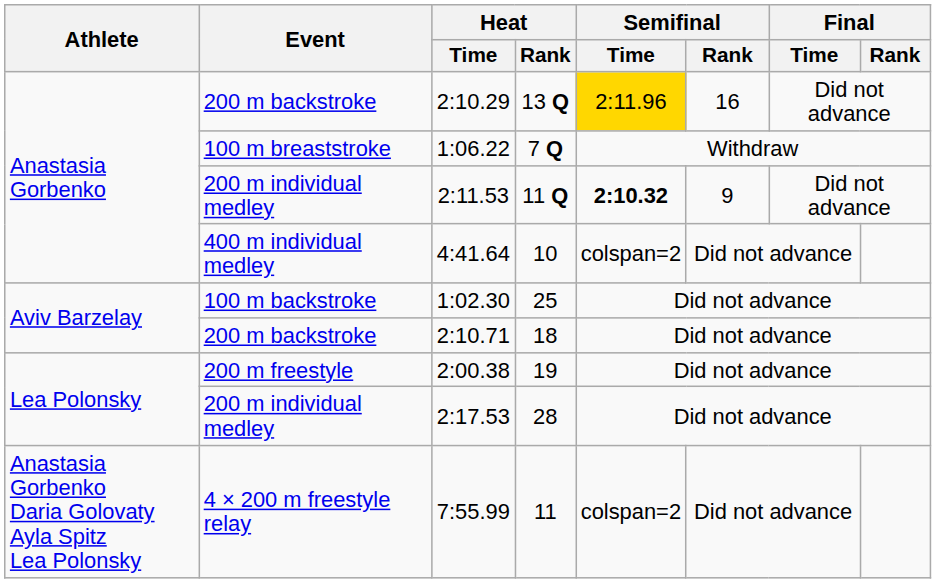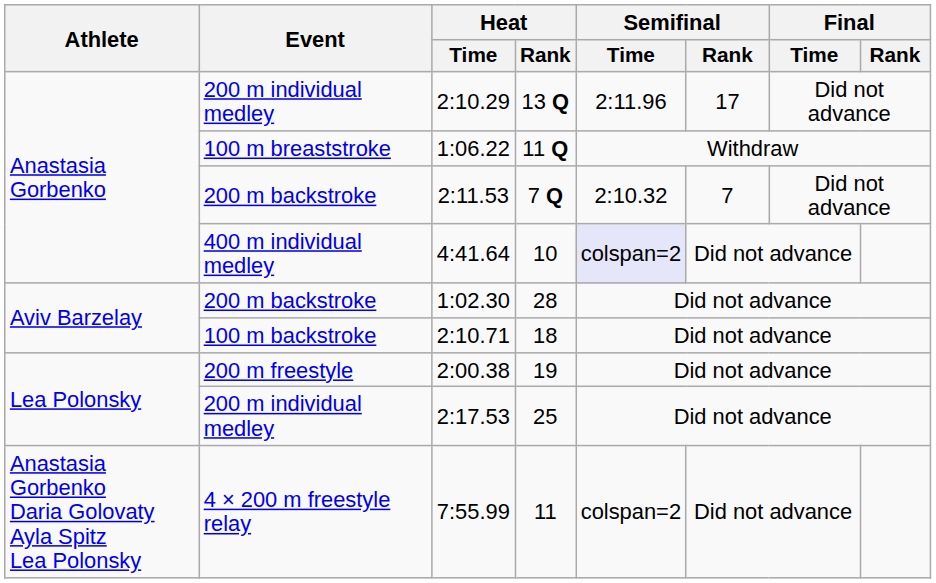(290, 102) 200 m backstroke -> (283, 102) 200 m individual medley
(631, 102) gold background -> (631, 102) no background
(727, 102) 16 -> (727, 102) 17
(545, 149) 7 Q -> (545, 149) 11 Q
(283, 195) 200 m individual medley -> (290, 195) 200 m backstroke
(545, 195) 11 Q -> (545, 195) 7 Q
(631, 195) bold -> (631, 195) normal
(727, 195) 9 -> (727, 195) 7
(631, 254) no background -> (631, 254) lavender background
(290, 301) 100 m backstroke -> (290, 301) 200 m backstroke
(545, 301) 25 -> (545, 301) 28
(290, 336) 200 m backstroke -> (290, 336) 100 m backstroke
(545, 417) 28 -> (545, 417) 25
